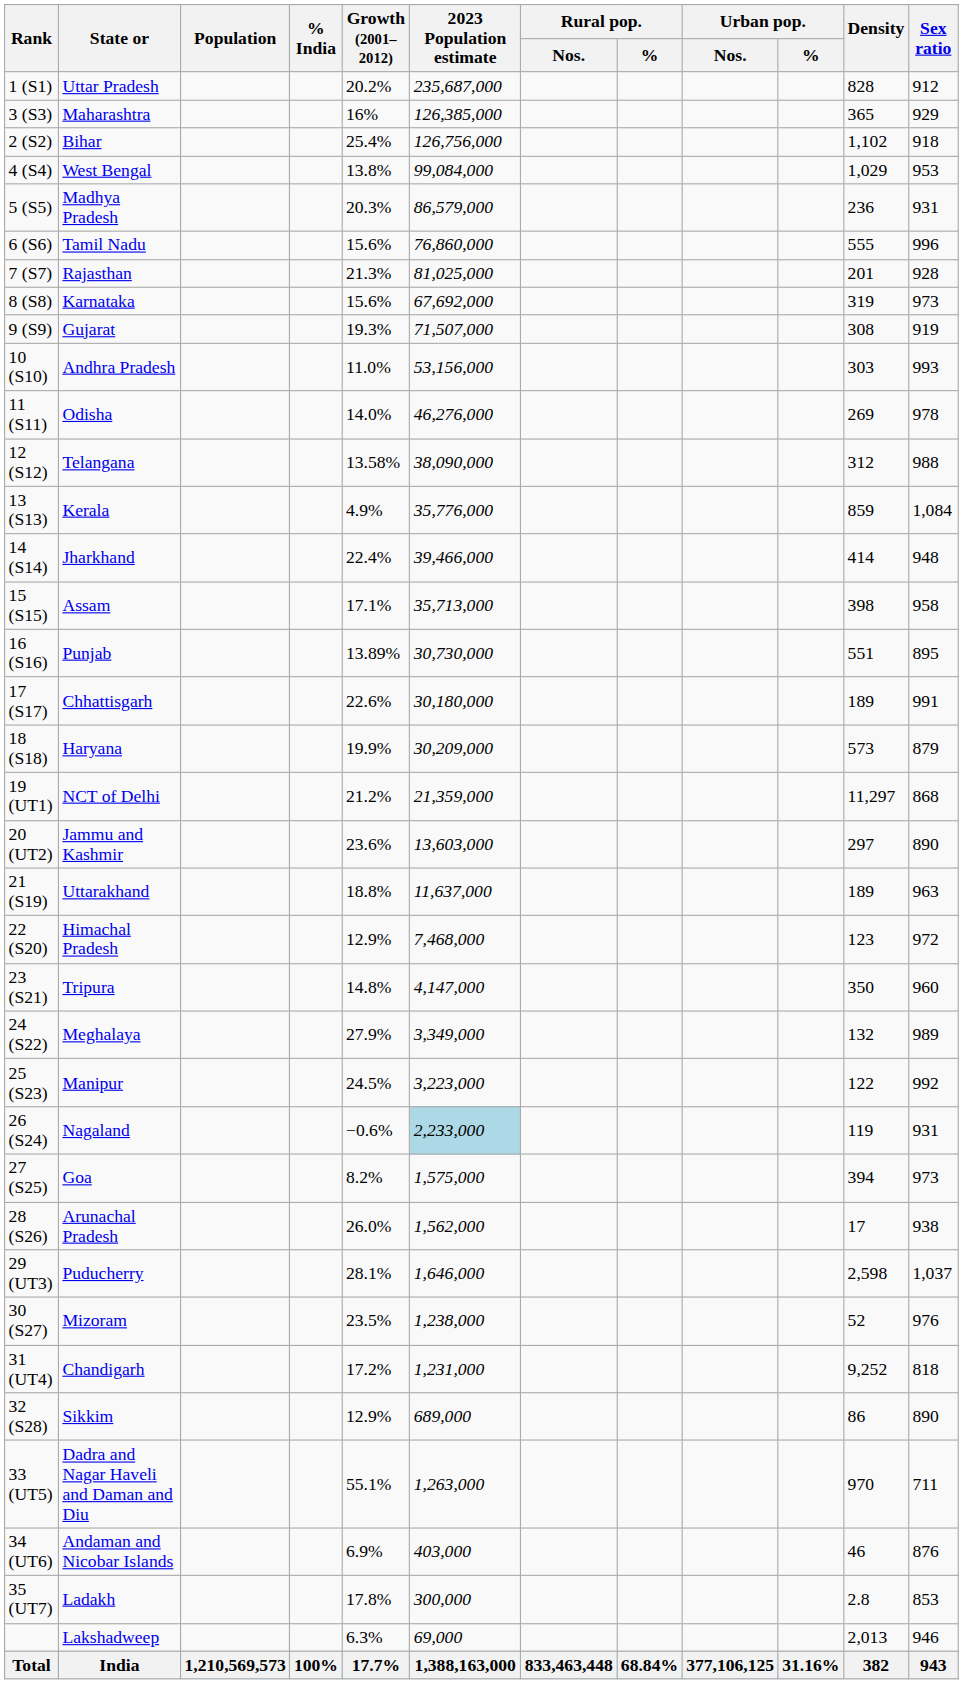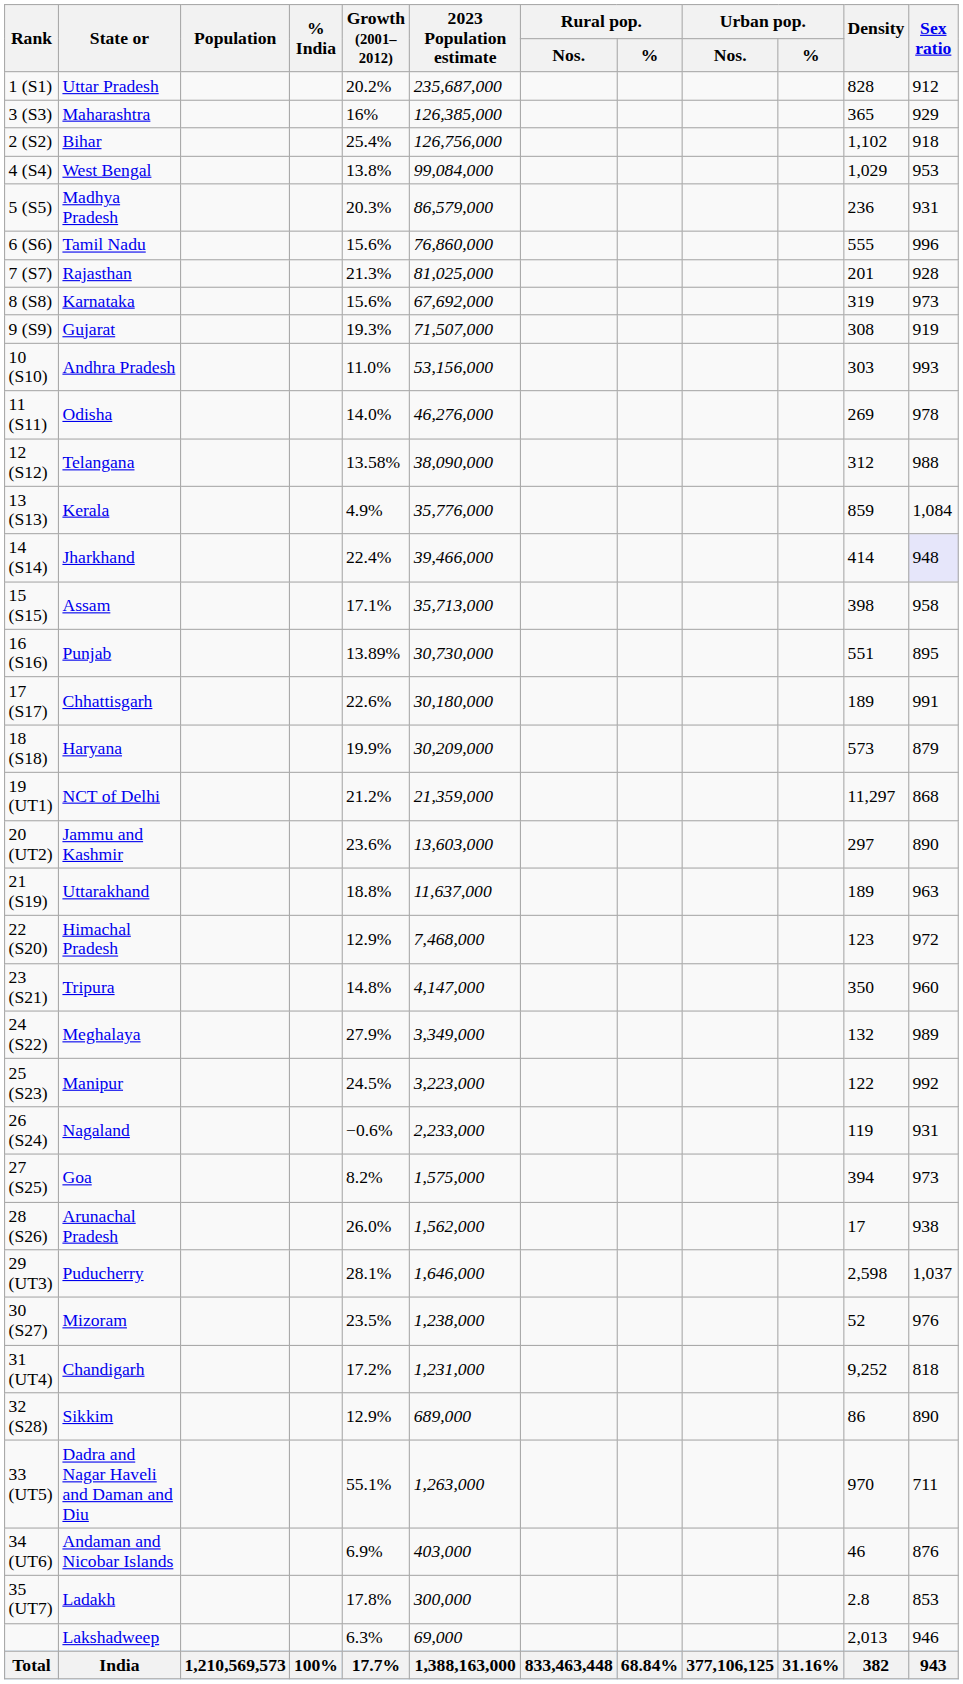(926, 557) no background -> (926, 557) lavender background
(449, 1130) lightblue background -> (449, 1130) no background
